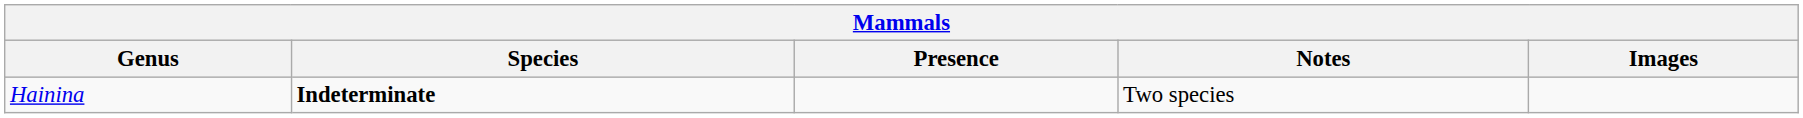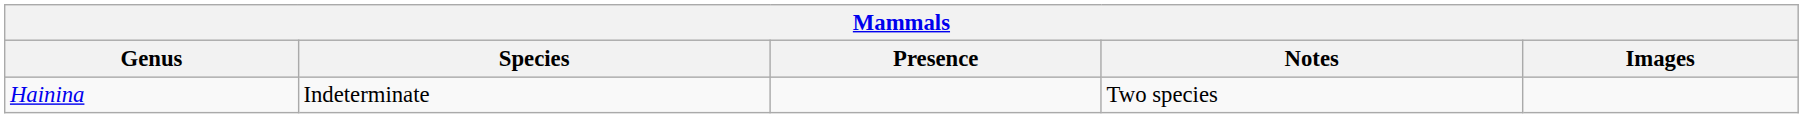(366, 94) bold -> (366, 94) normal
